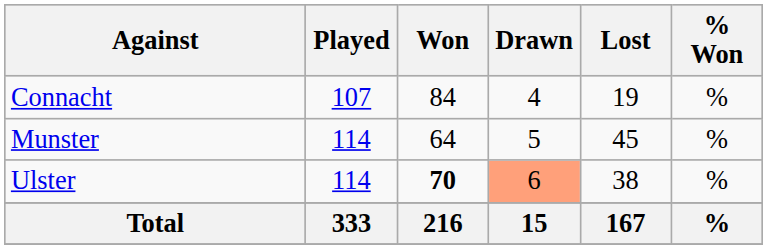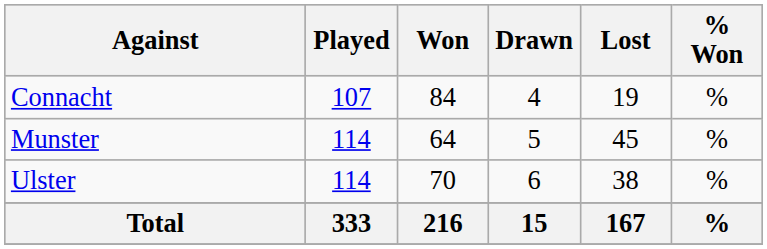(443, 180) bold -> (443, 180) normal
(534, 180) lightsalmon background -> (534, 180) no background
